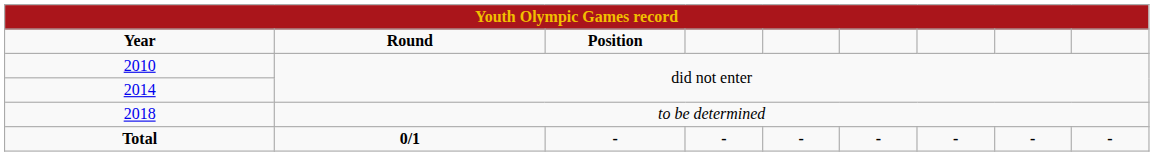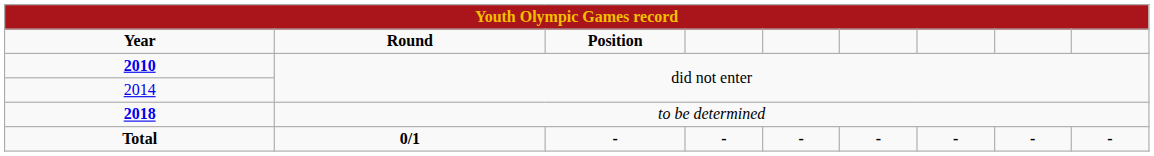(140, 65) normal -> (140, 65) bold
(140, 114) normal -> (140, 114) bold
